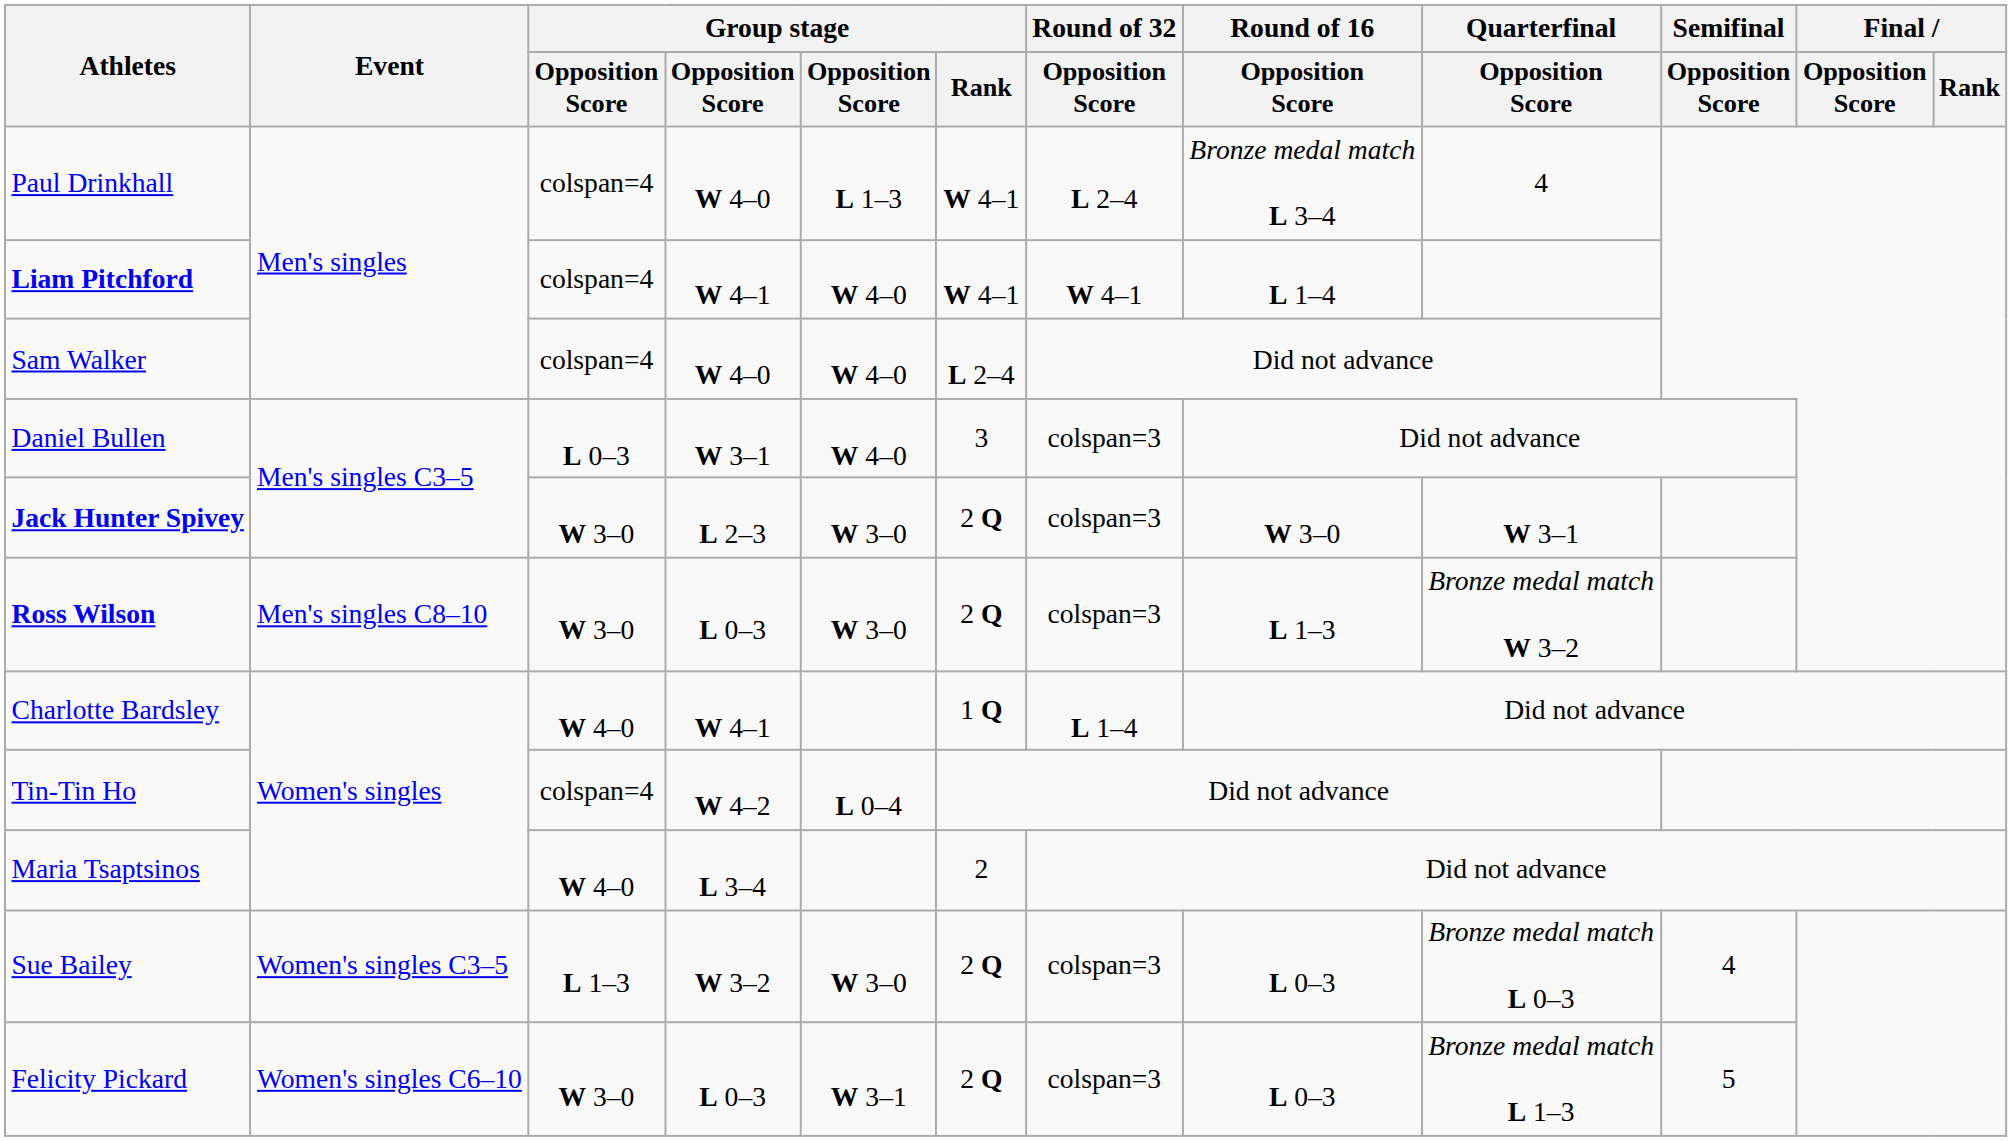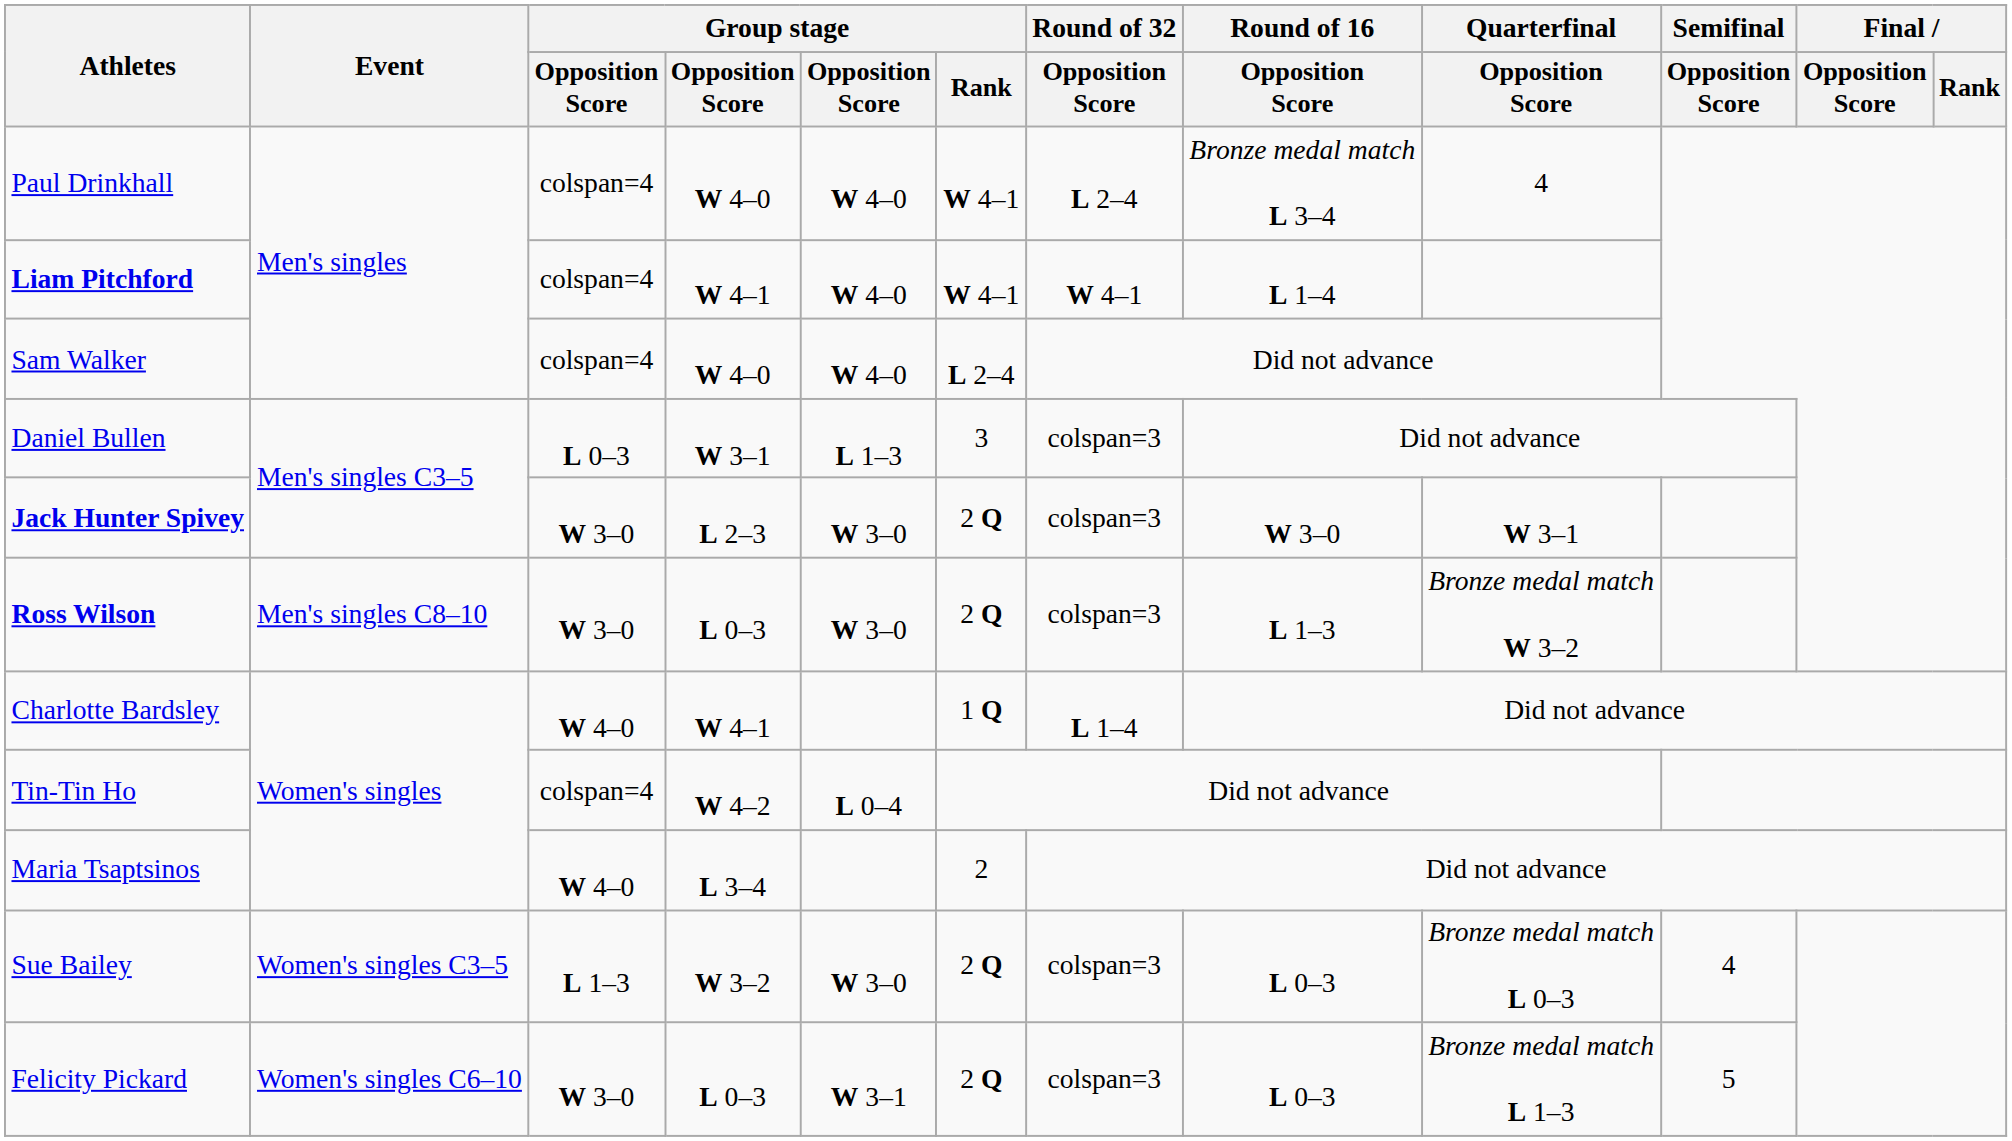(869, 199) L 1–3 -> (869, 199) W 4–0
(869, 454) W 4–0 -> (869, 454) L 1–3
